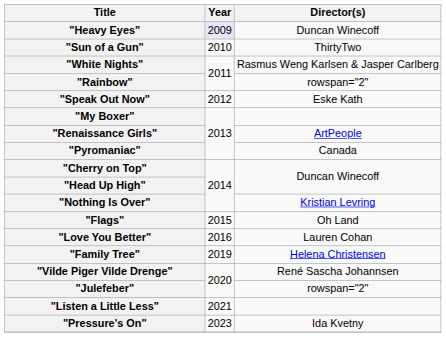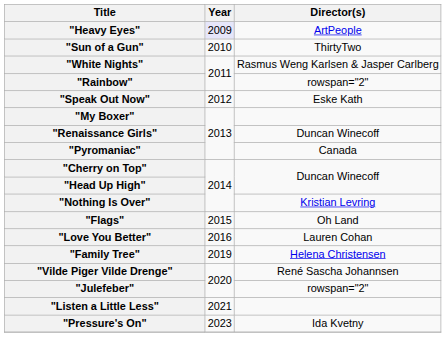(338, 30) Duncan Winecoff -> (338, 30) ArtPeople
(338, 133) ArtPeople -> (338, 133) Duncan Winecoff
